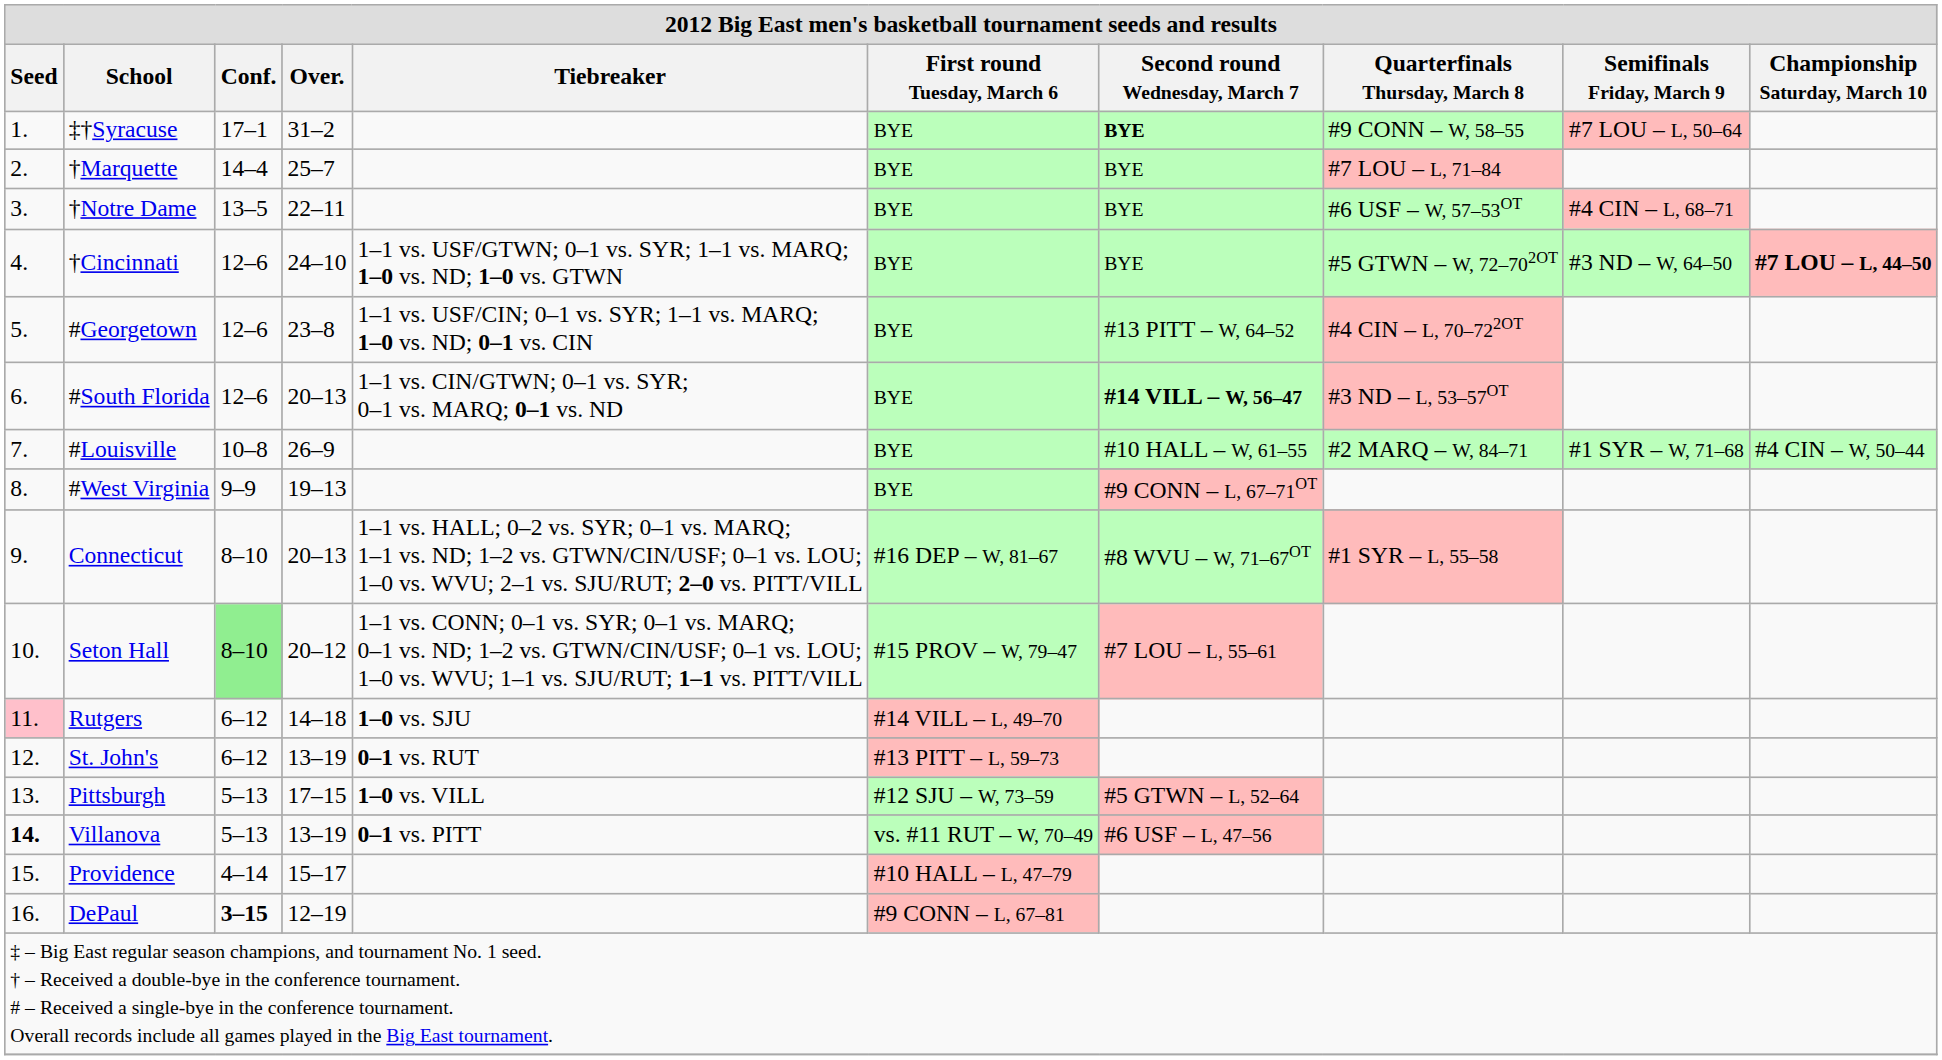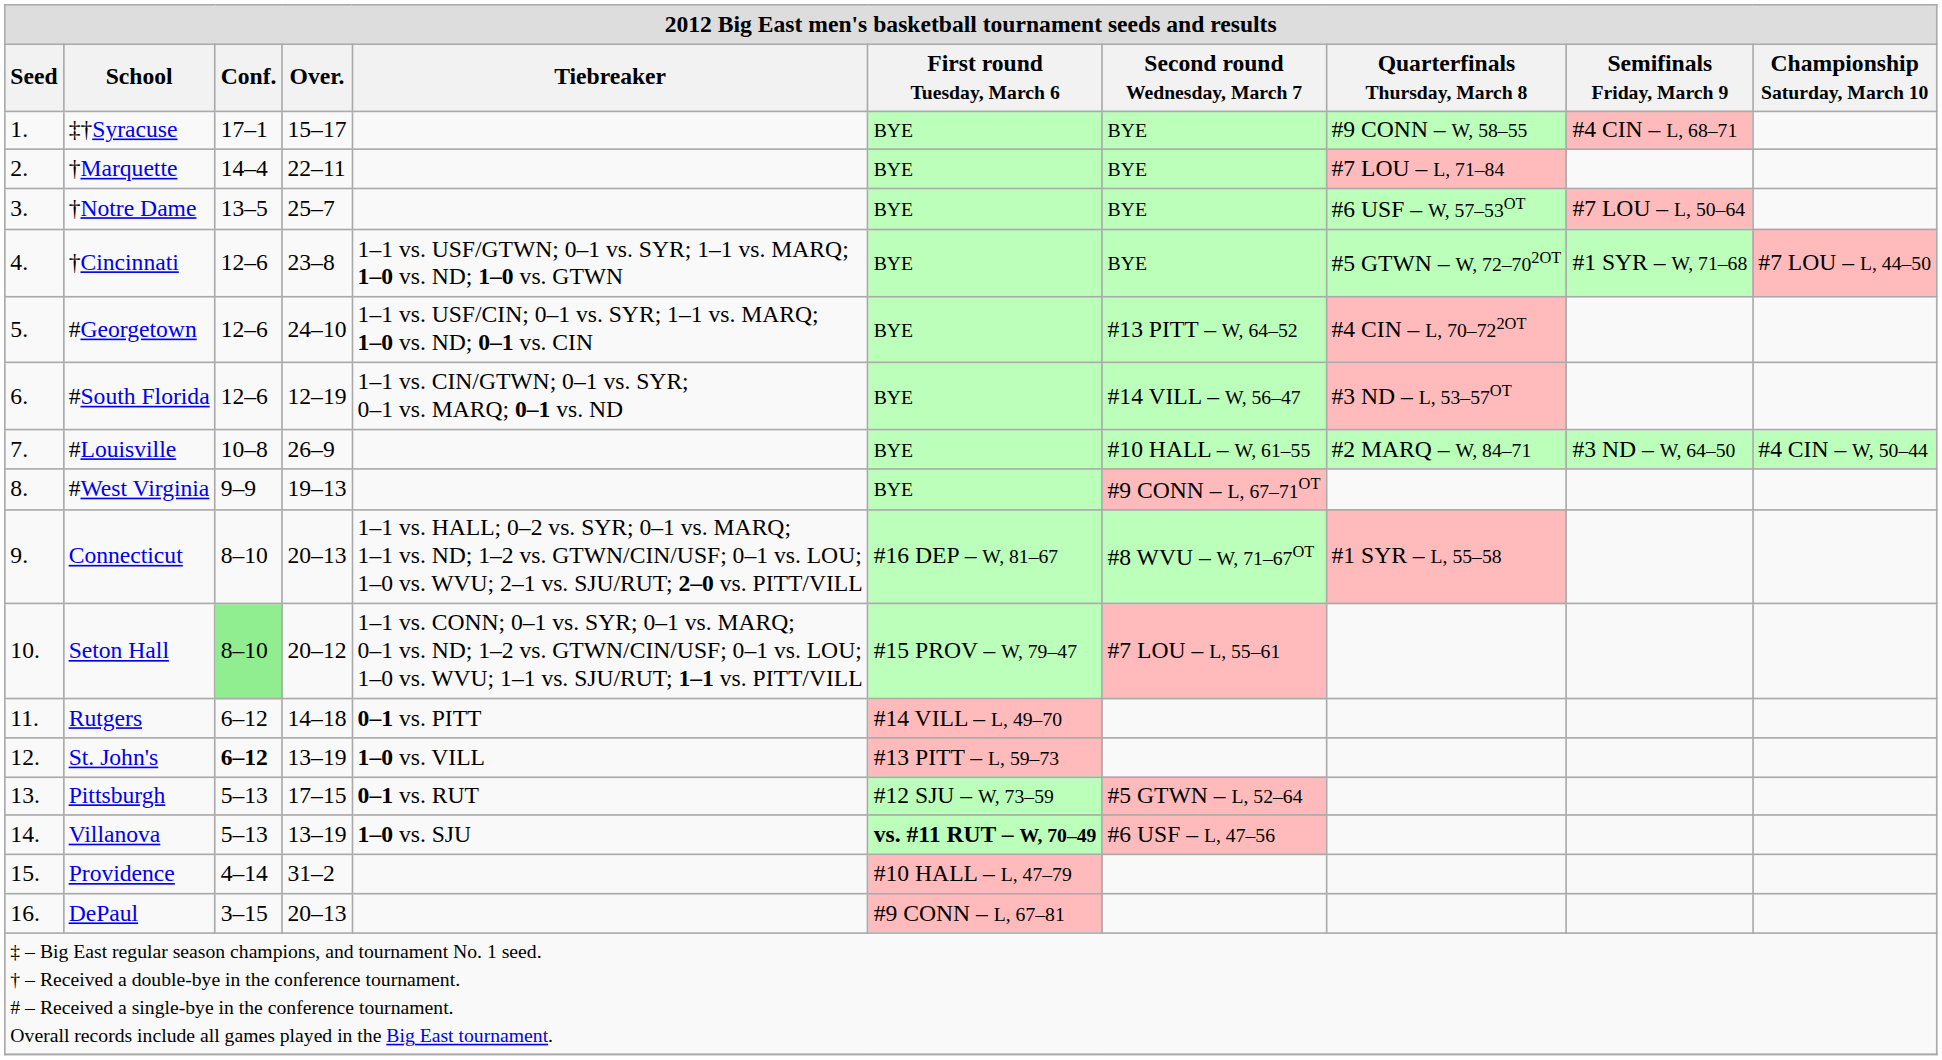(311, 130) 31–2 -> (317, 130) 15–17
(1124, 130) bold -> (1127, 131) normal
(1655, 130) #7 LOU – L, 50–64 -> (1655, 130) #4 CIN – L, 68–71
(311, 169) 25–7 -> (317, 169) 22–11
(317, 208) 22–11 -> (311, 208) 25–7
(1652, 208) #4 CIN – L, 68–71 -> (1659, 208) #7 LOU – L, 50–64
(317, 262) 24–10 -> (311, 262) 23–8
(1651, 262) #3 ND – W, 64–50 -> (1660, 262) #1 SYR – W, 71–68
(1843, 262) bold -> (1845, 262) normal
(311, 329) 23–8 -> (317, 329) 24–10
(317, 396) 20–13 -> (317, 396) 12–19
(1203, 396) bold -> (1204, 396) normal
(1657, 449) #1 SYR – W, 71–68 -> (1654, 449) #3 ND – W, 64–50
(25, 718) pink background -> (25, 718) no background
(414, 718) 1–0 vs. SJU -> (420, 718) 0–1 vs. PITT
(244, 757) normal -> (244, 757) bold
(418, 757) 0–1 vs. RUT -> (421, 757) 1–0 vs. VILL
(421, 795) 1–0 vs. VILL -> (418, 795) 0–1 vs. RUT
(25, 834) bold -> (25, 834) normal
(420, 834) 0–1 vs. PITT -> (414, 834) 1–0 vs. SJU
(983, 834) normal -> (985, 834) bold
(317, 873) 15–17 -> (311, 873) 31–2
(244, 912) bold -> (244, 912) normal
(317, 912) 12–19 -> (317, 912) 20–13
